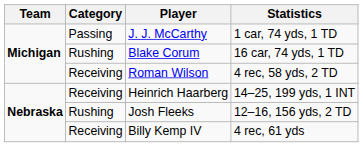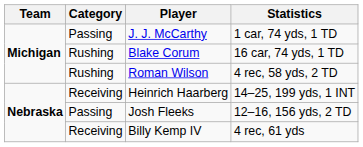(96, 73) Receiving -> (91, 73) Rushing
(91, 112) Rushing -> (90, 112) Passing
